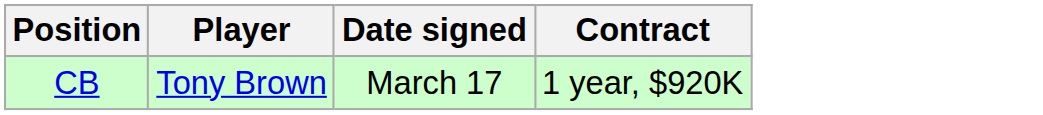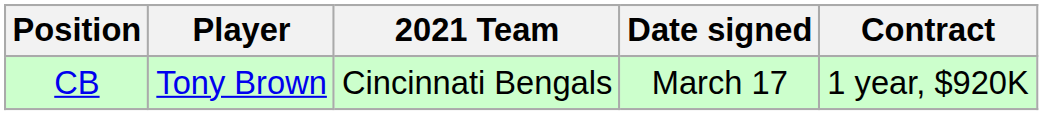+ column: (477, 30)
